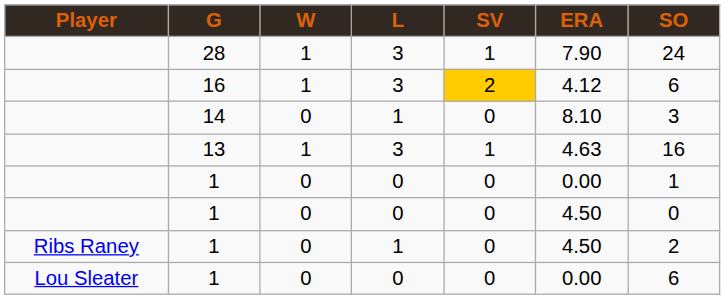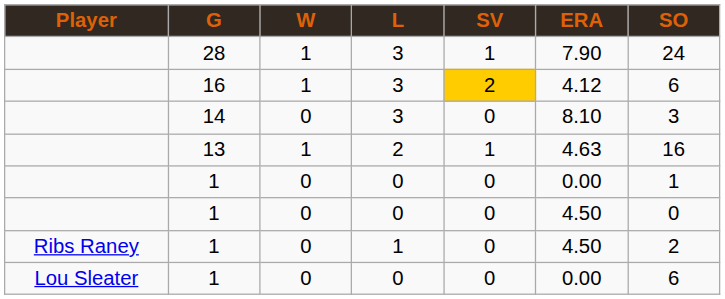(398, 117) 1 -> (398, 117) 3
(398, 149) 3 -> (398, 149) 2
